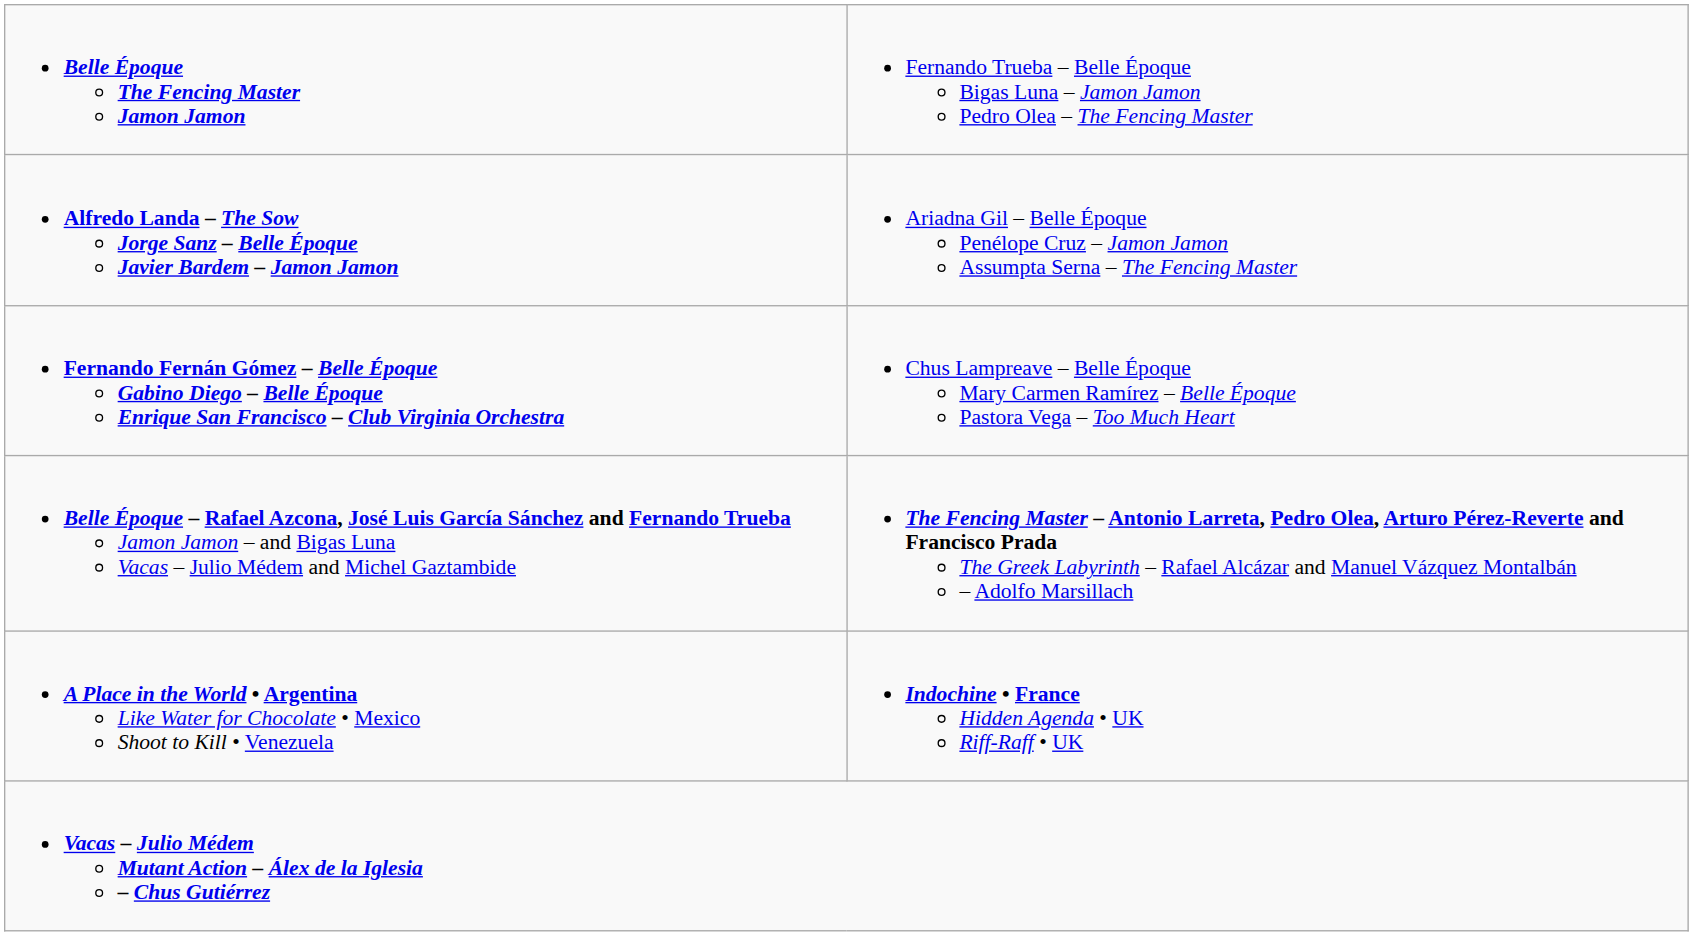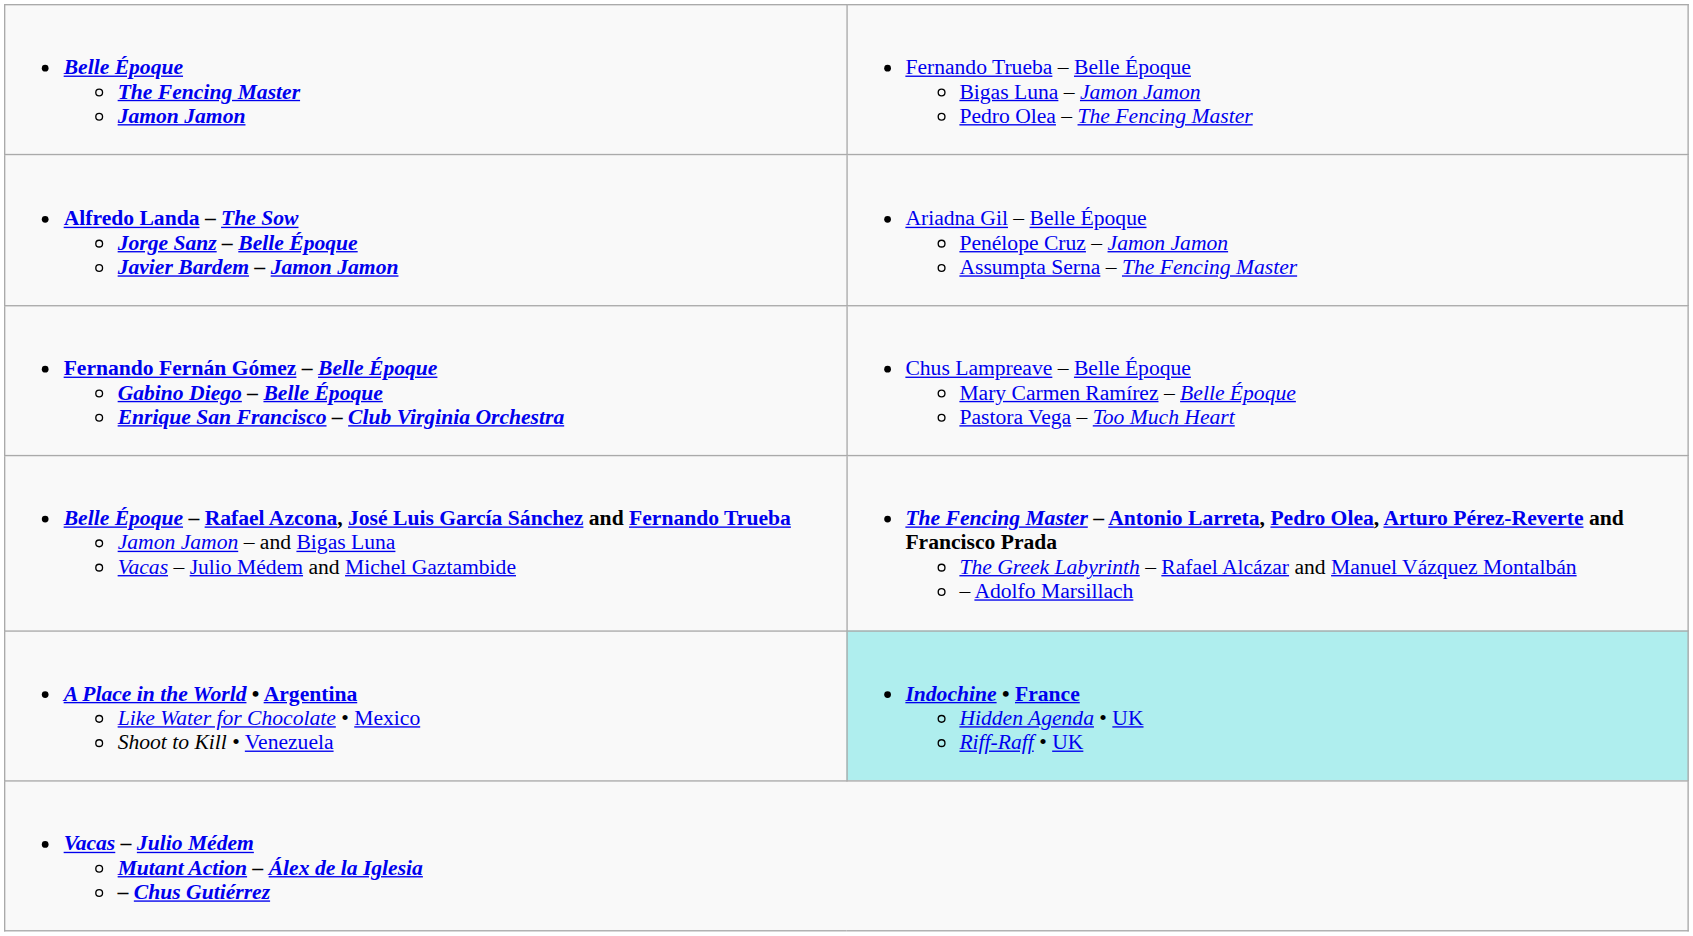(1267, 718) no background -> (1267, 718) paleturquoise background
